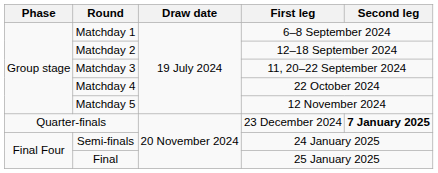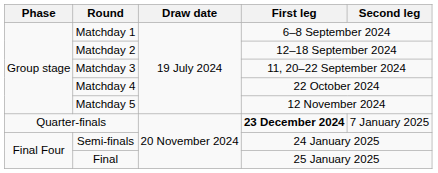(293, 123) normal -> (294, 123) bold
(389, 123) bold -> (389, 123) normal
